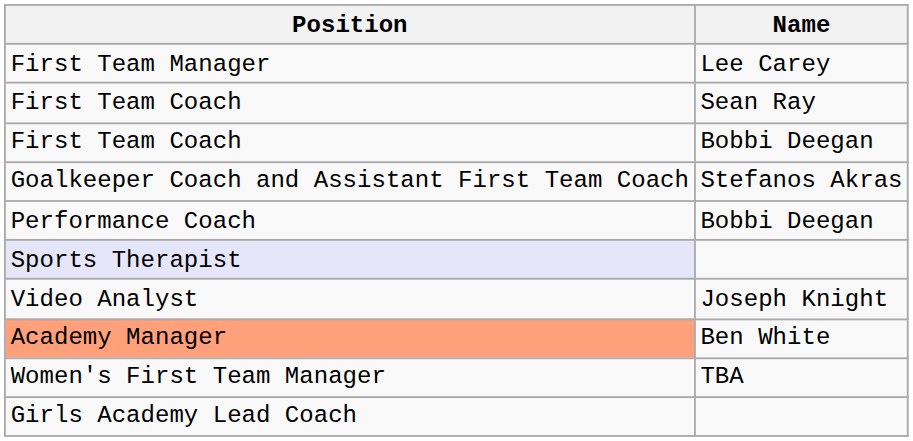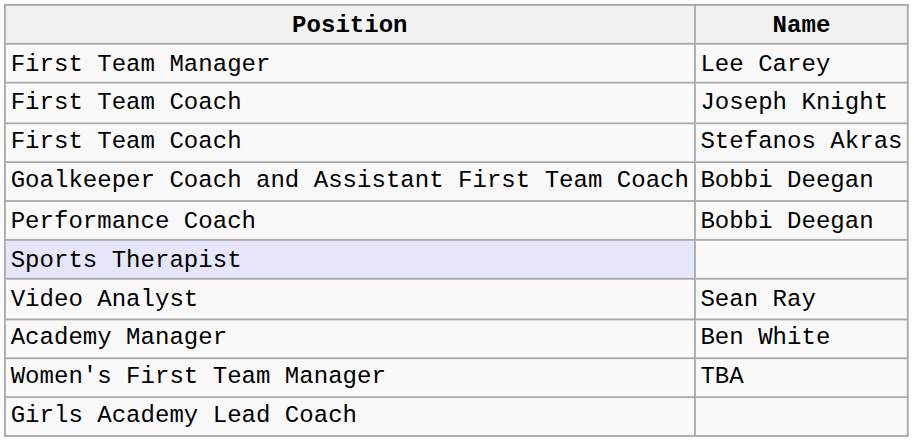(758, 103) Sean Ray -> (794, 103) Joseph Knight
(787, 142) Bobbi Deegan -> (801, 142) Stefanos Akras
(801, 181) Stefanos Akras -> (787, 181) Bobbi Deegan
(794, 299) Joseph Knight -> (758, 299) Sean Ray
(119, 338) lightsalmon background -> (119, 338) no background
